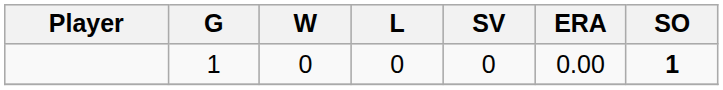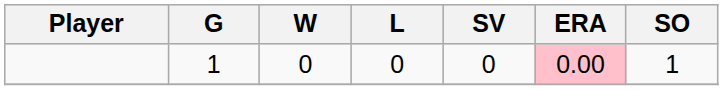(581, 63) no background -> (581, 63) pink background
(672, 63) bold -> (672, 63) normal
